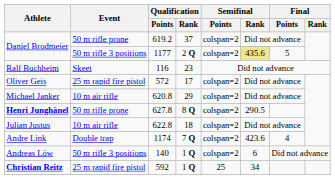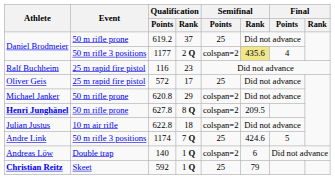(221, 39) colspan=2 -> (221, 39) 25
(287, 53) 5 -> (287, 53) 4
(82, 68) Skeet -> (109, 68) 25 m rapid fire pistol
(221, 82) colspan=2 -> (221, 82) 25
(95, 96) 10 m air rifle -> (100, 96) 50 m rifle prone
(255, 110) 290.5 -> (255, 110) 209.5
(93, 139) Double trap -> (109, 139) 50 m rifle 3 positions
(221, 139) colspan=2 -> (221, 139) 25
(255, 139) 423.6 -> (255, 139) 424.6
(287, 139) 4 -> (287, 139) 5
(109, 153) 50 m rifle 3 positions -> (93, 153) Double trap
(109, 167) 25 m rapid fire pistol -> (82, 167) Skeet
(255, 167) 34 -> (255, 167) 79
